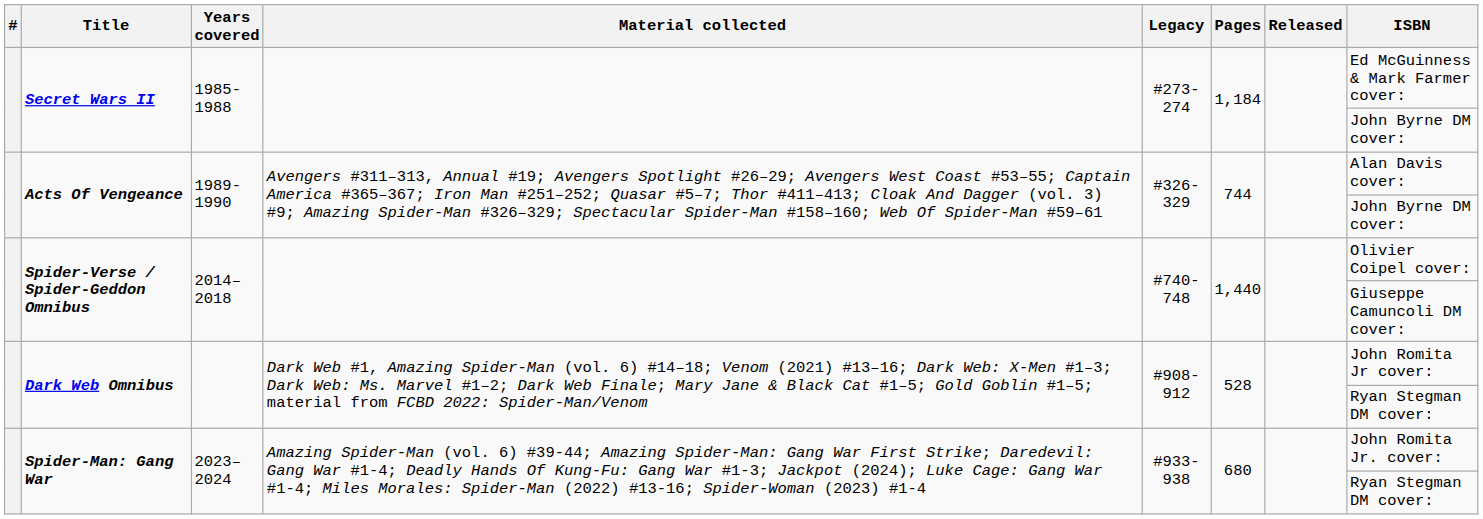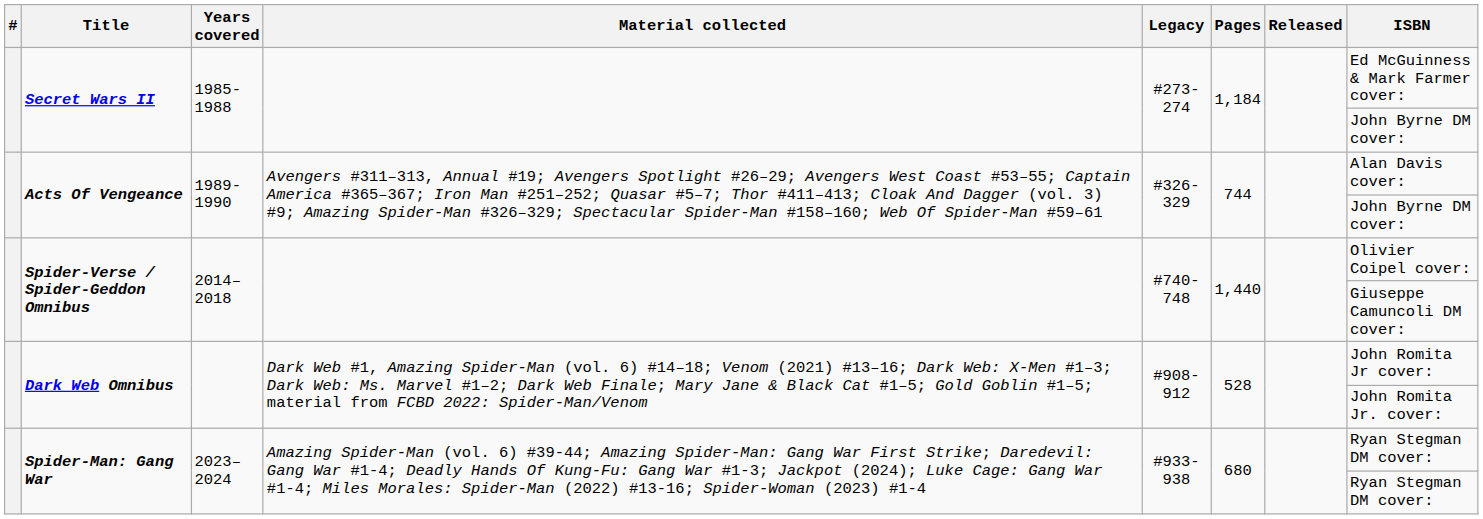(1406, 406) Ryan Stegman DM cover: -> (1401, 406) John Romita Jr. cover:
(1401, 449) John Romita Jr. cover: -> (1406, 449) Ryan Stegman DM cover:
